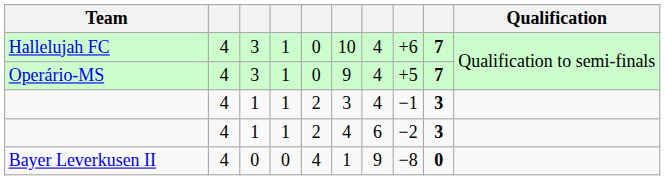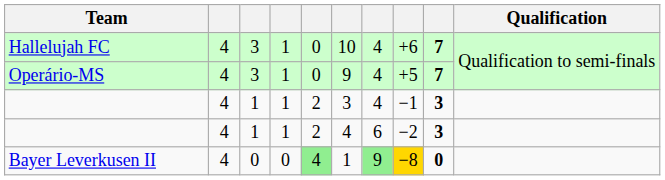(316, 160) no background -> (316, 160) lightgreen background
(377, 160) no background -> (377, 160) lightgreen background
(408, 160) no background -> (408, 160) gold background
